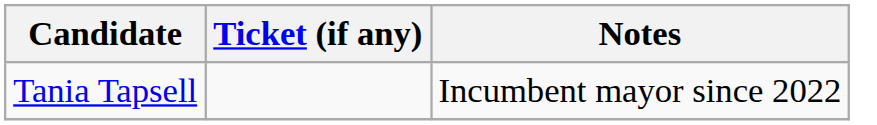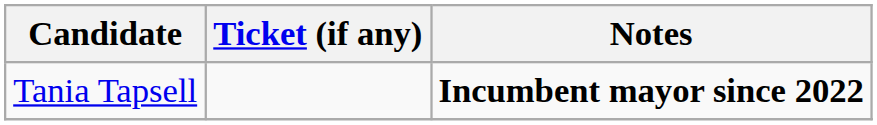(640, 90) normal -> (651, 90) bold
